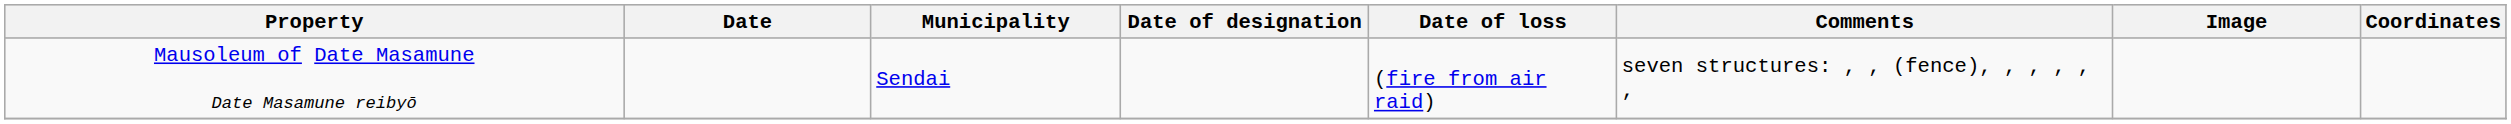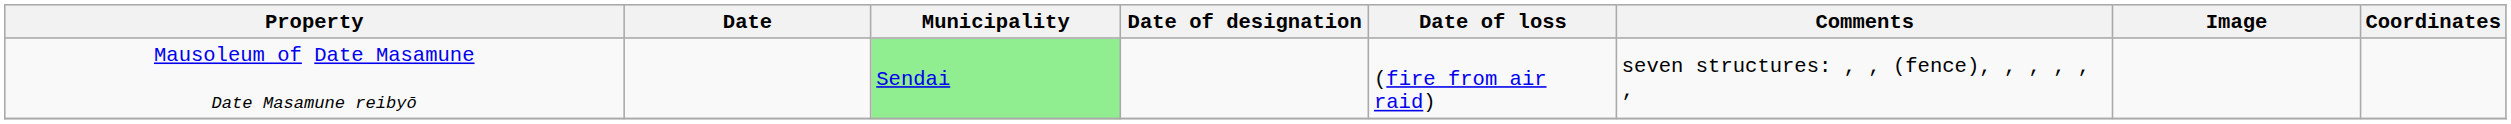(913, 79) no background -> (913, 79) lightgreen background
